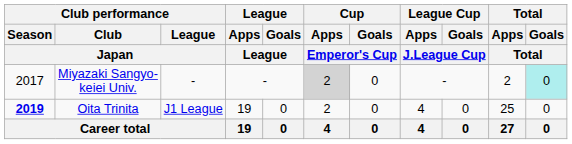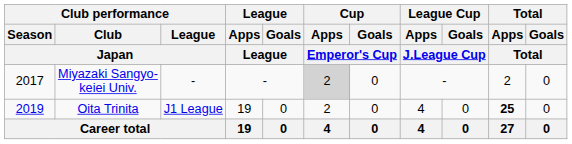(547, 81) paleturquoise background -> (547, 81) no background
(30, 108) bold -> (30, 108) normal
(507, 108) normal -> (507, 108) bold
